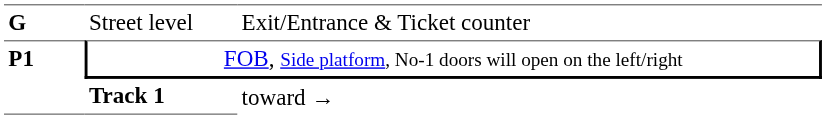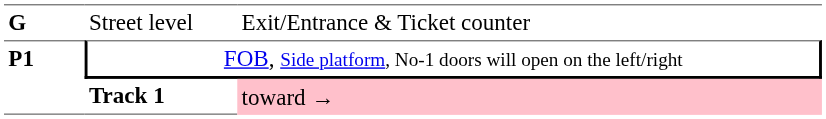(288, 96) no background -> (288, 96) pink background
